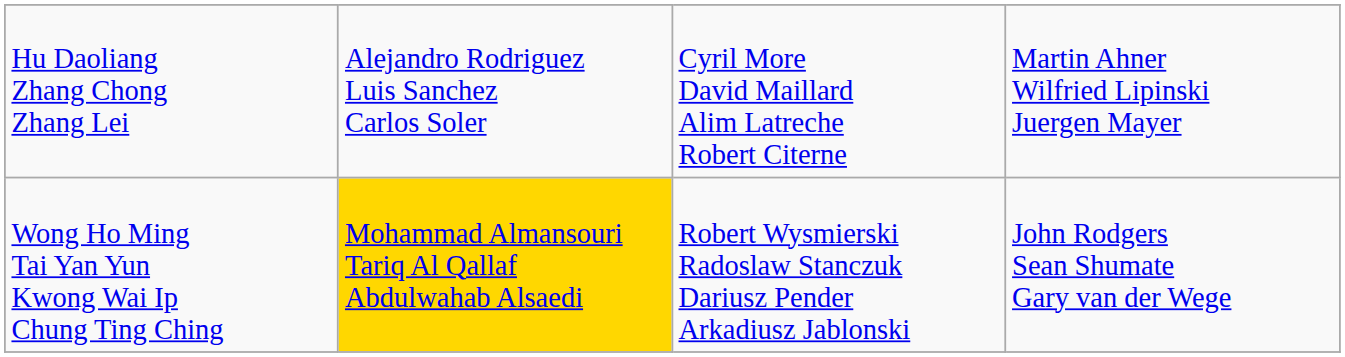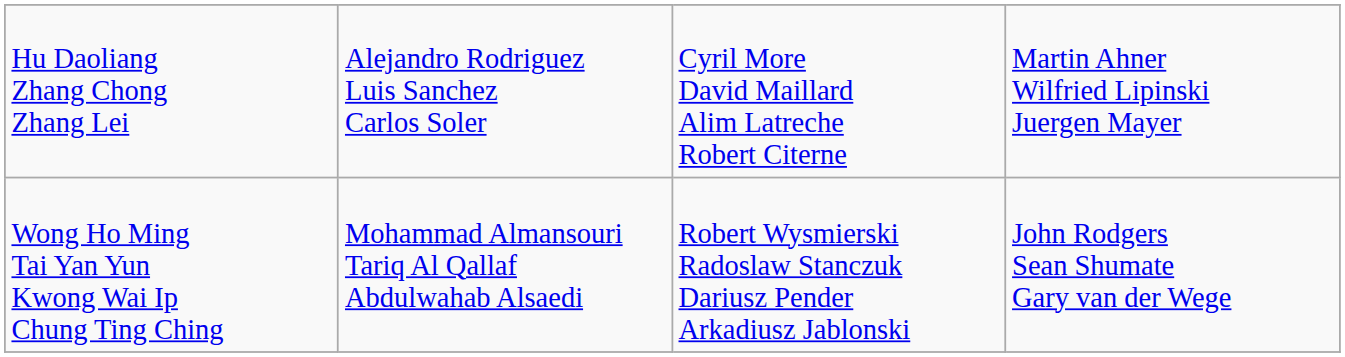(484, 264) gold background -> (484, 264) no background
